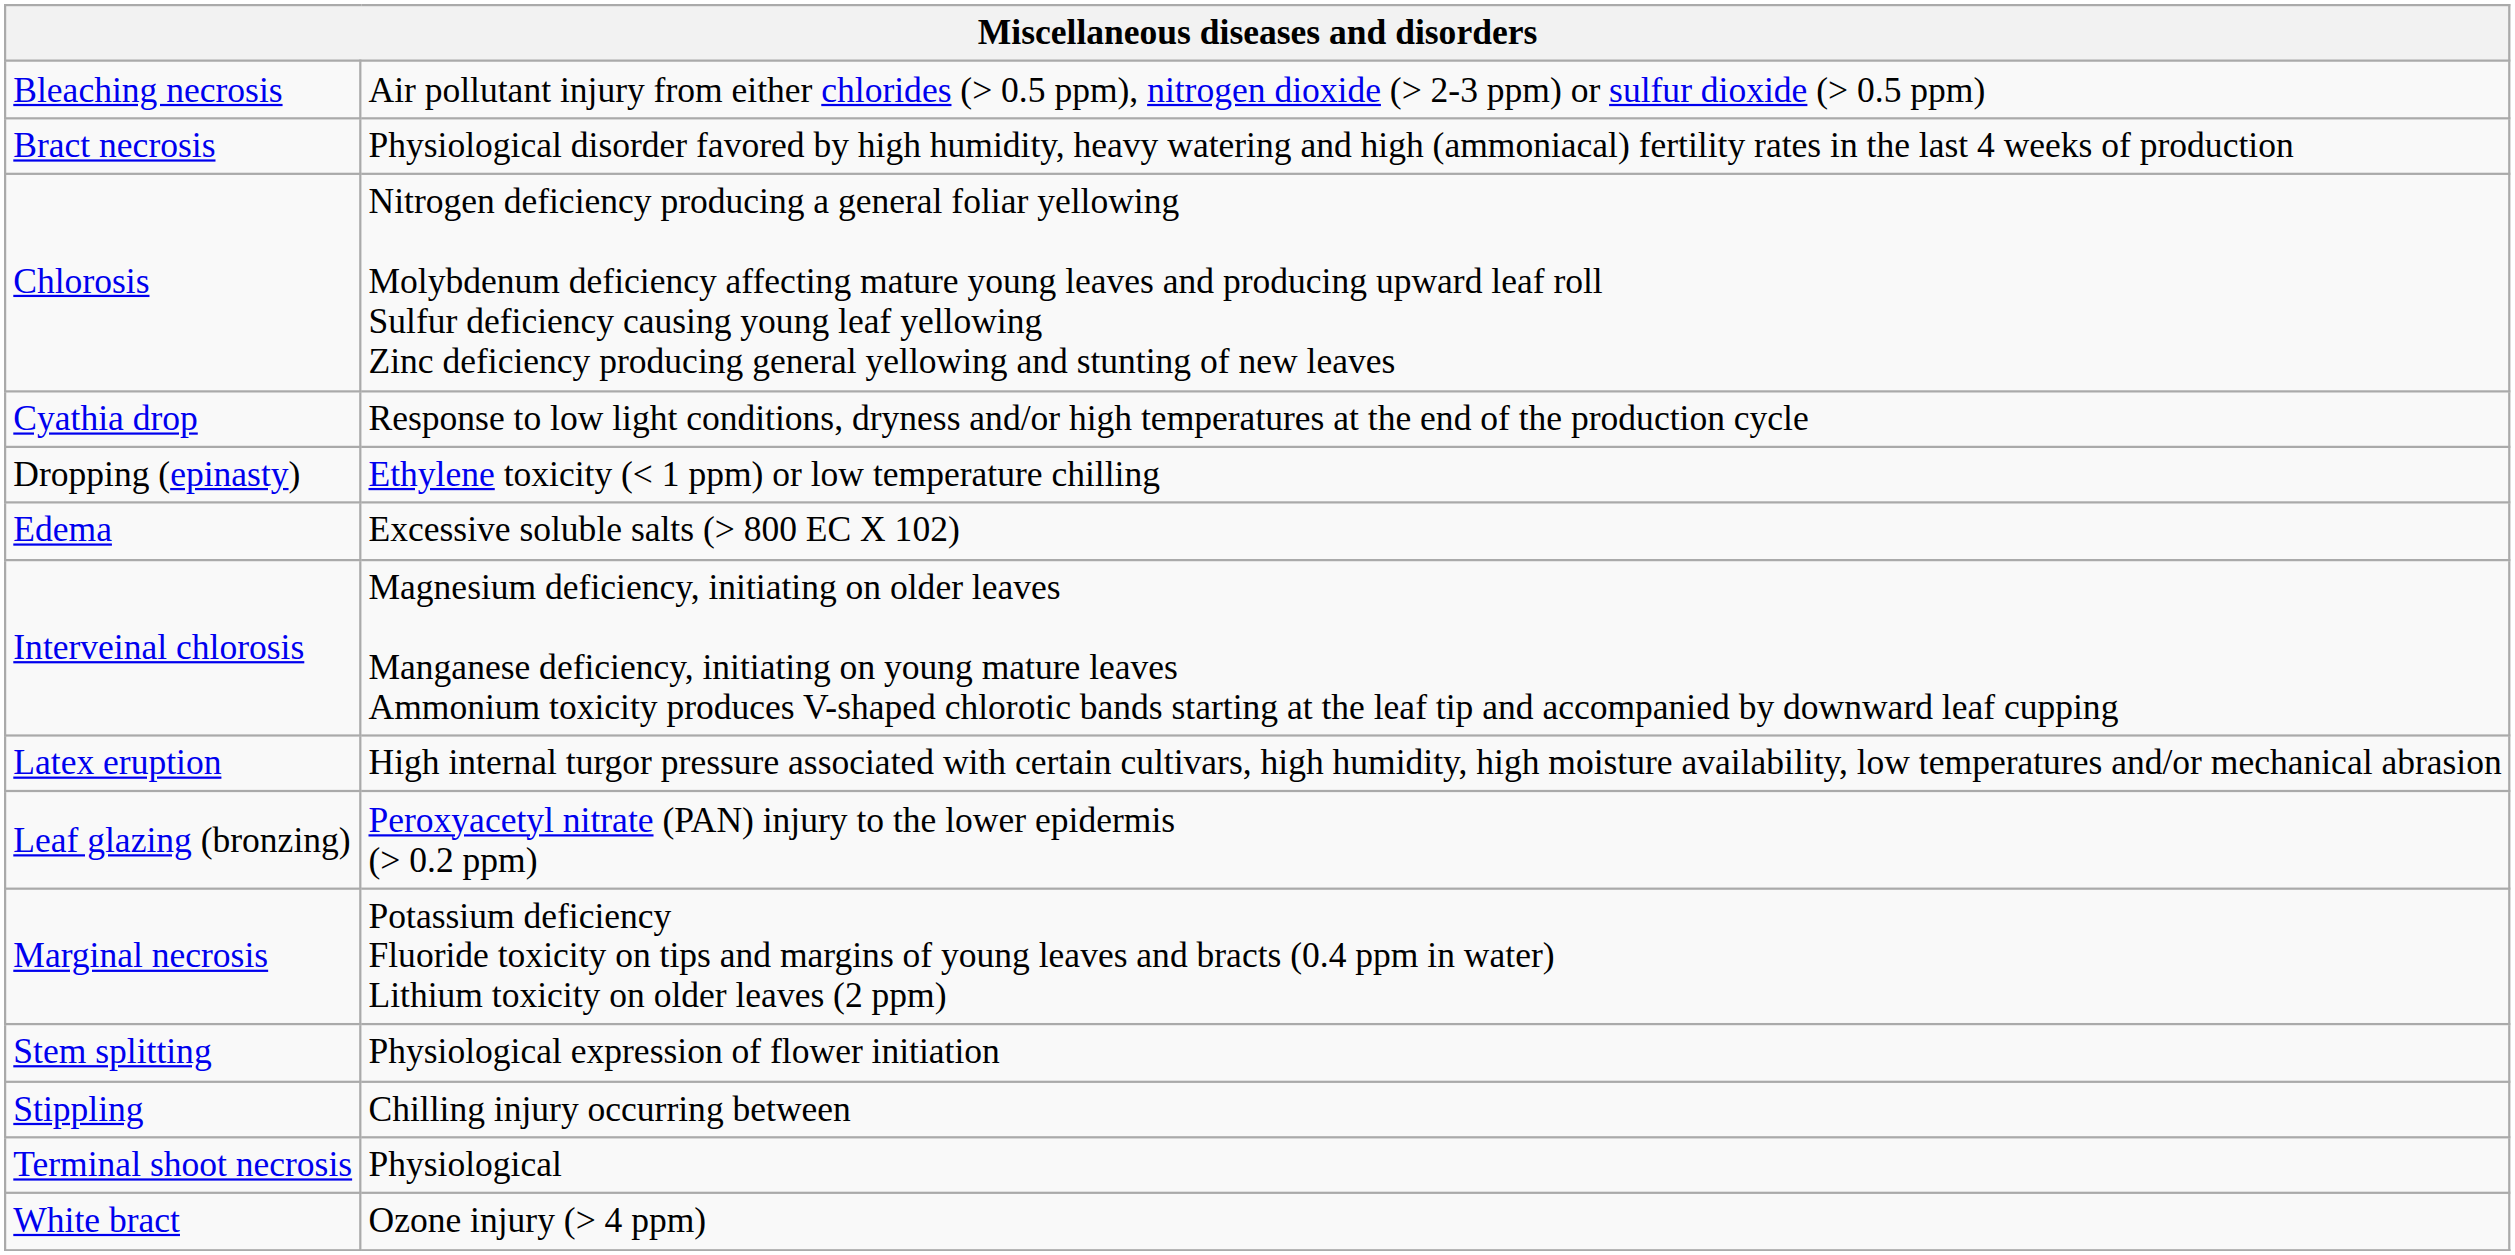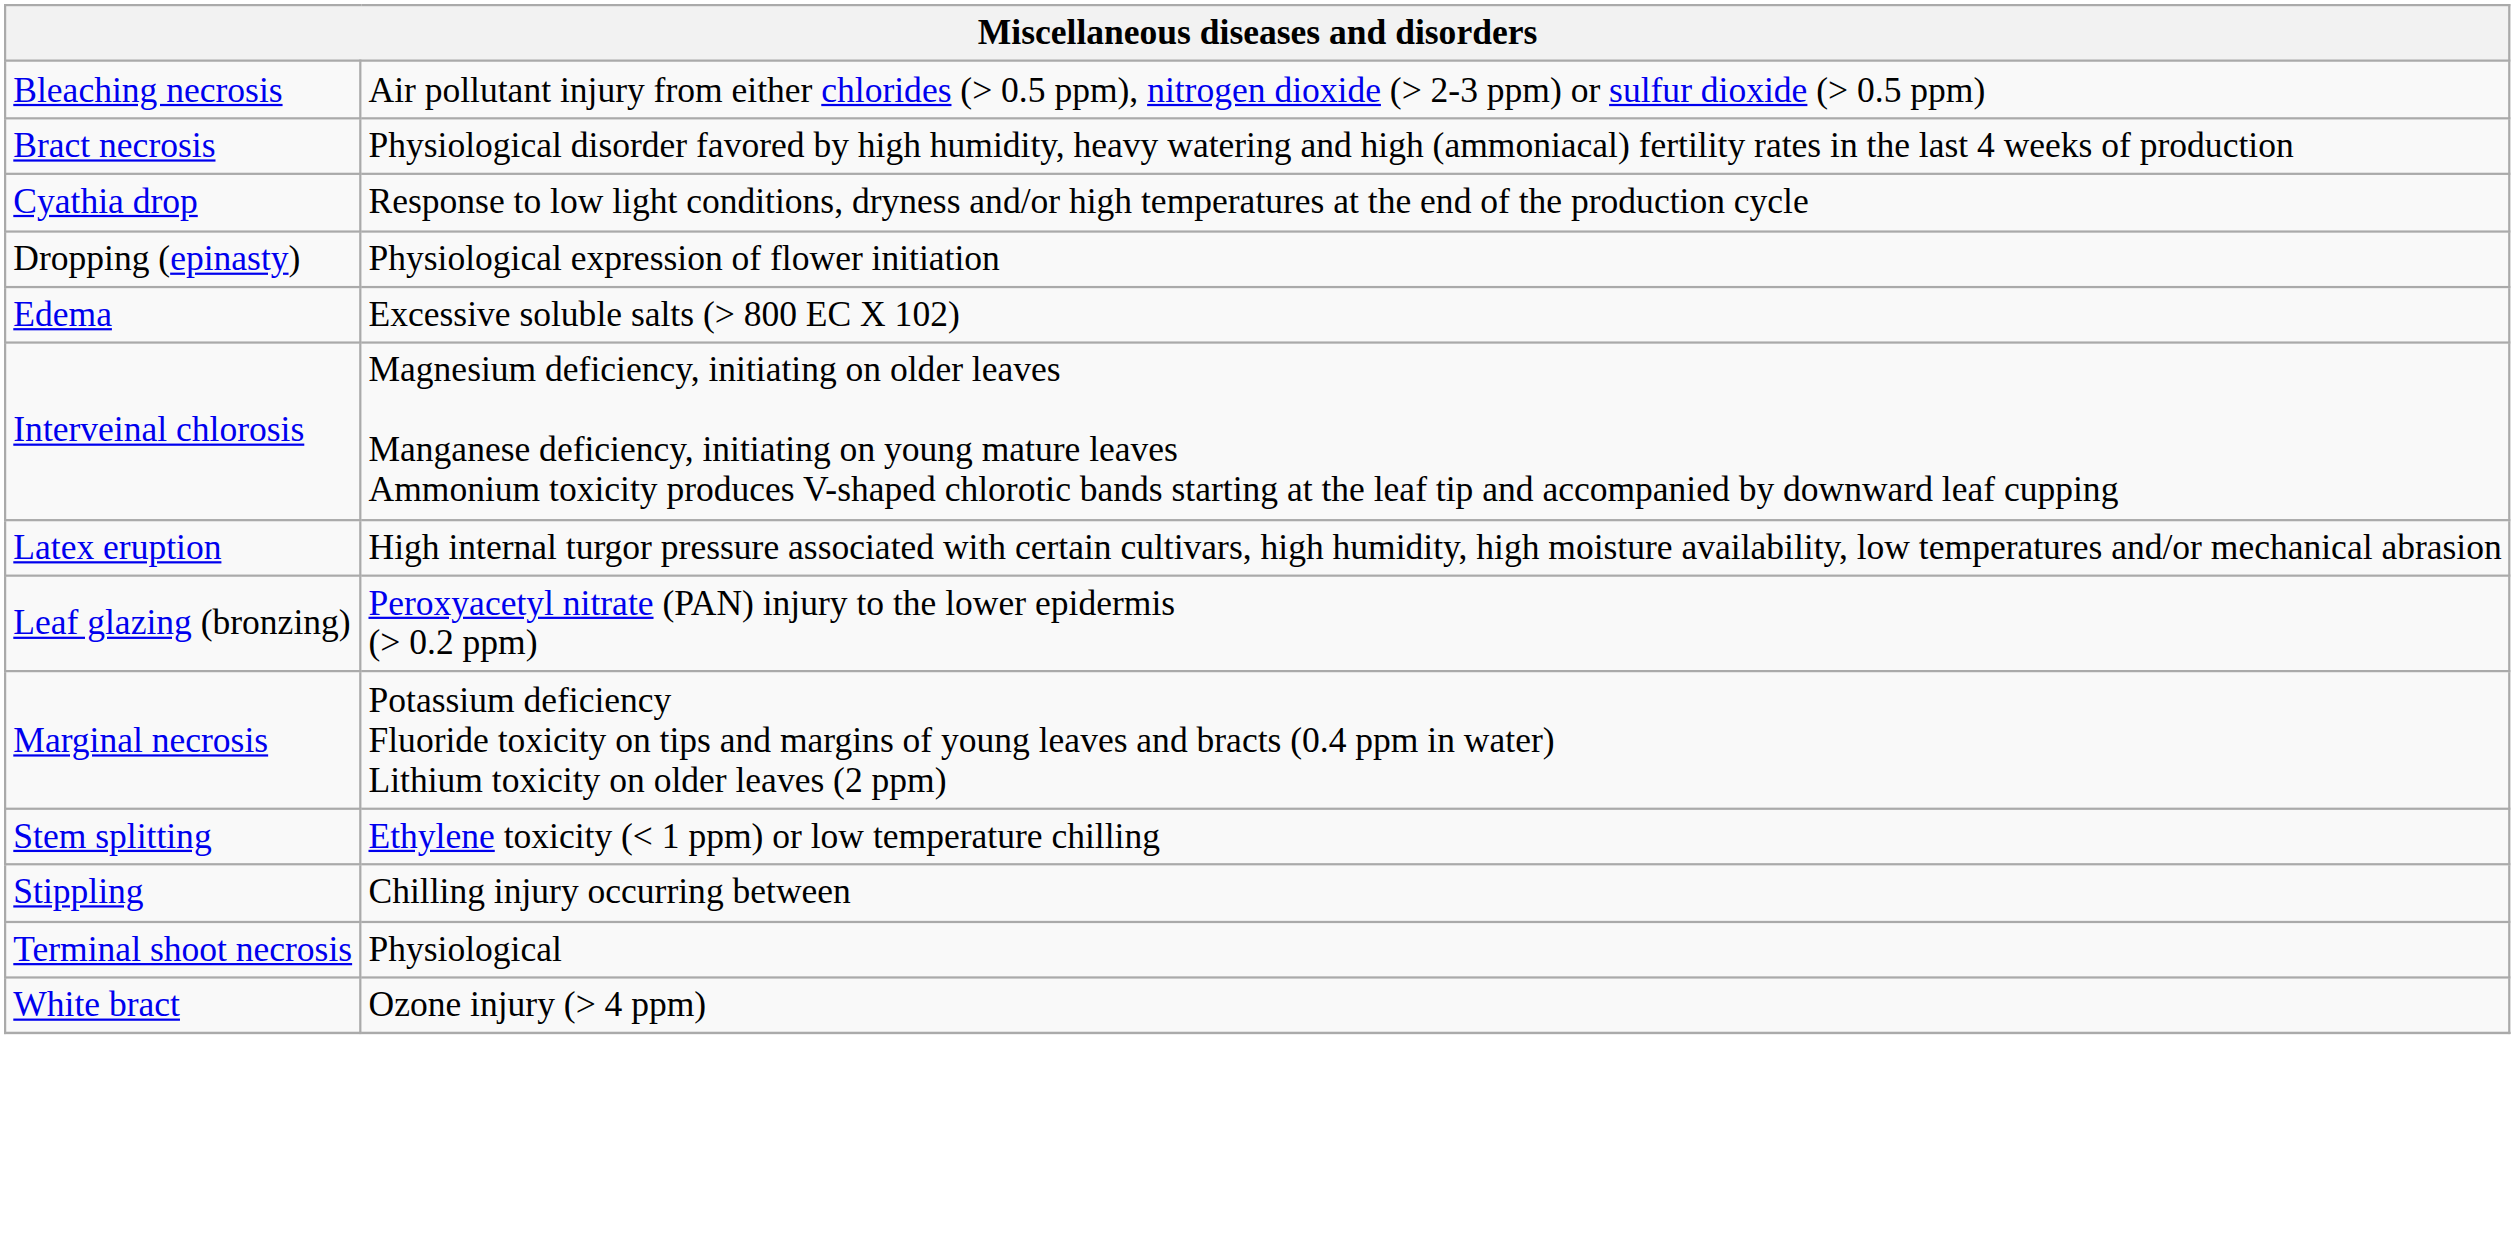- row: (81, 281)
(764, 474) Ethylene toxicity (< 1 ppm) or low temperature chilling -> (684, 257) Physiological expression of flower initiation
(684, 1051) Physiological expression of flower initiation -> (764, 835) Ethylene toxicity (< 1 ppm) or low temperature chilling
